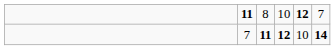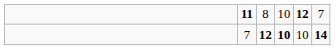(265, 34) 11 -> (265, 34) 12
(284, 34) 12 -> (284, 34) 10
